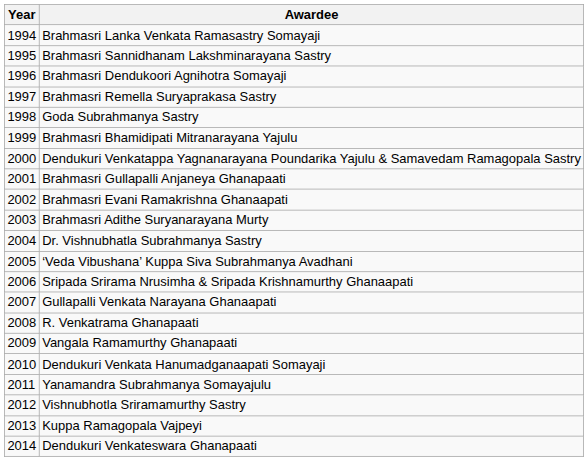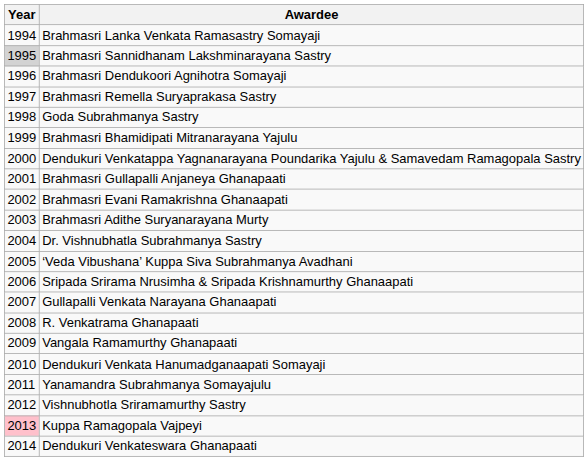(22, 55) no background -> (22, 55) lightgrey background
(22, 425) no background -> (22, 425) pink background
